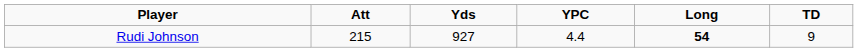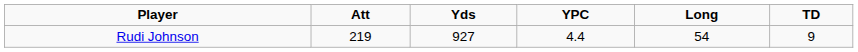(360, 36) 215 -> (360, 36) 219
(702, 36) bold -> (702, 36) normal
